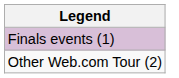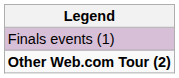(85, 62) normal -> (89, 62) bold
